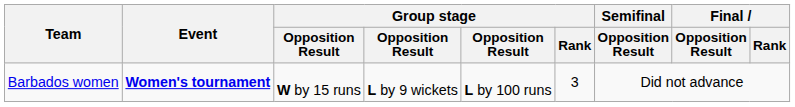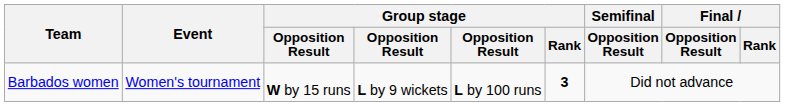(198, 83) bold -> (193, 83) normal
(575, 83) normal -> (565, 83) bold
